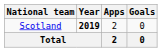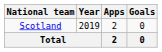(89, 26) bold -> (89, 26) normal
